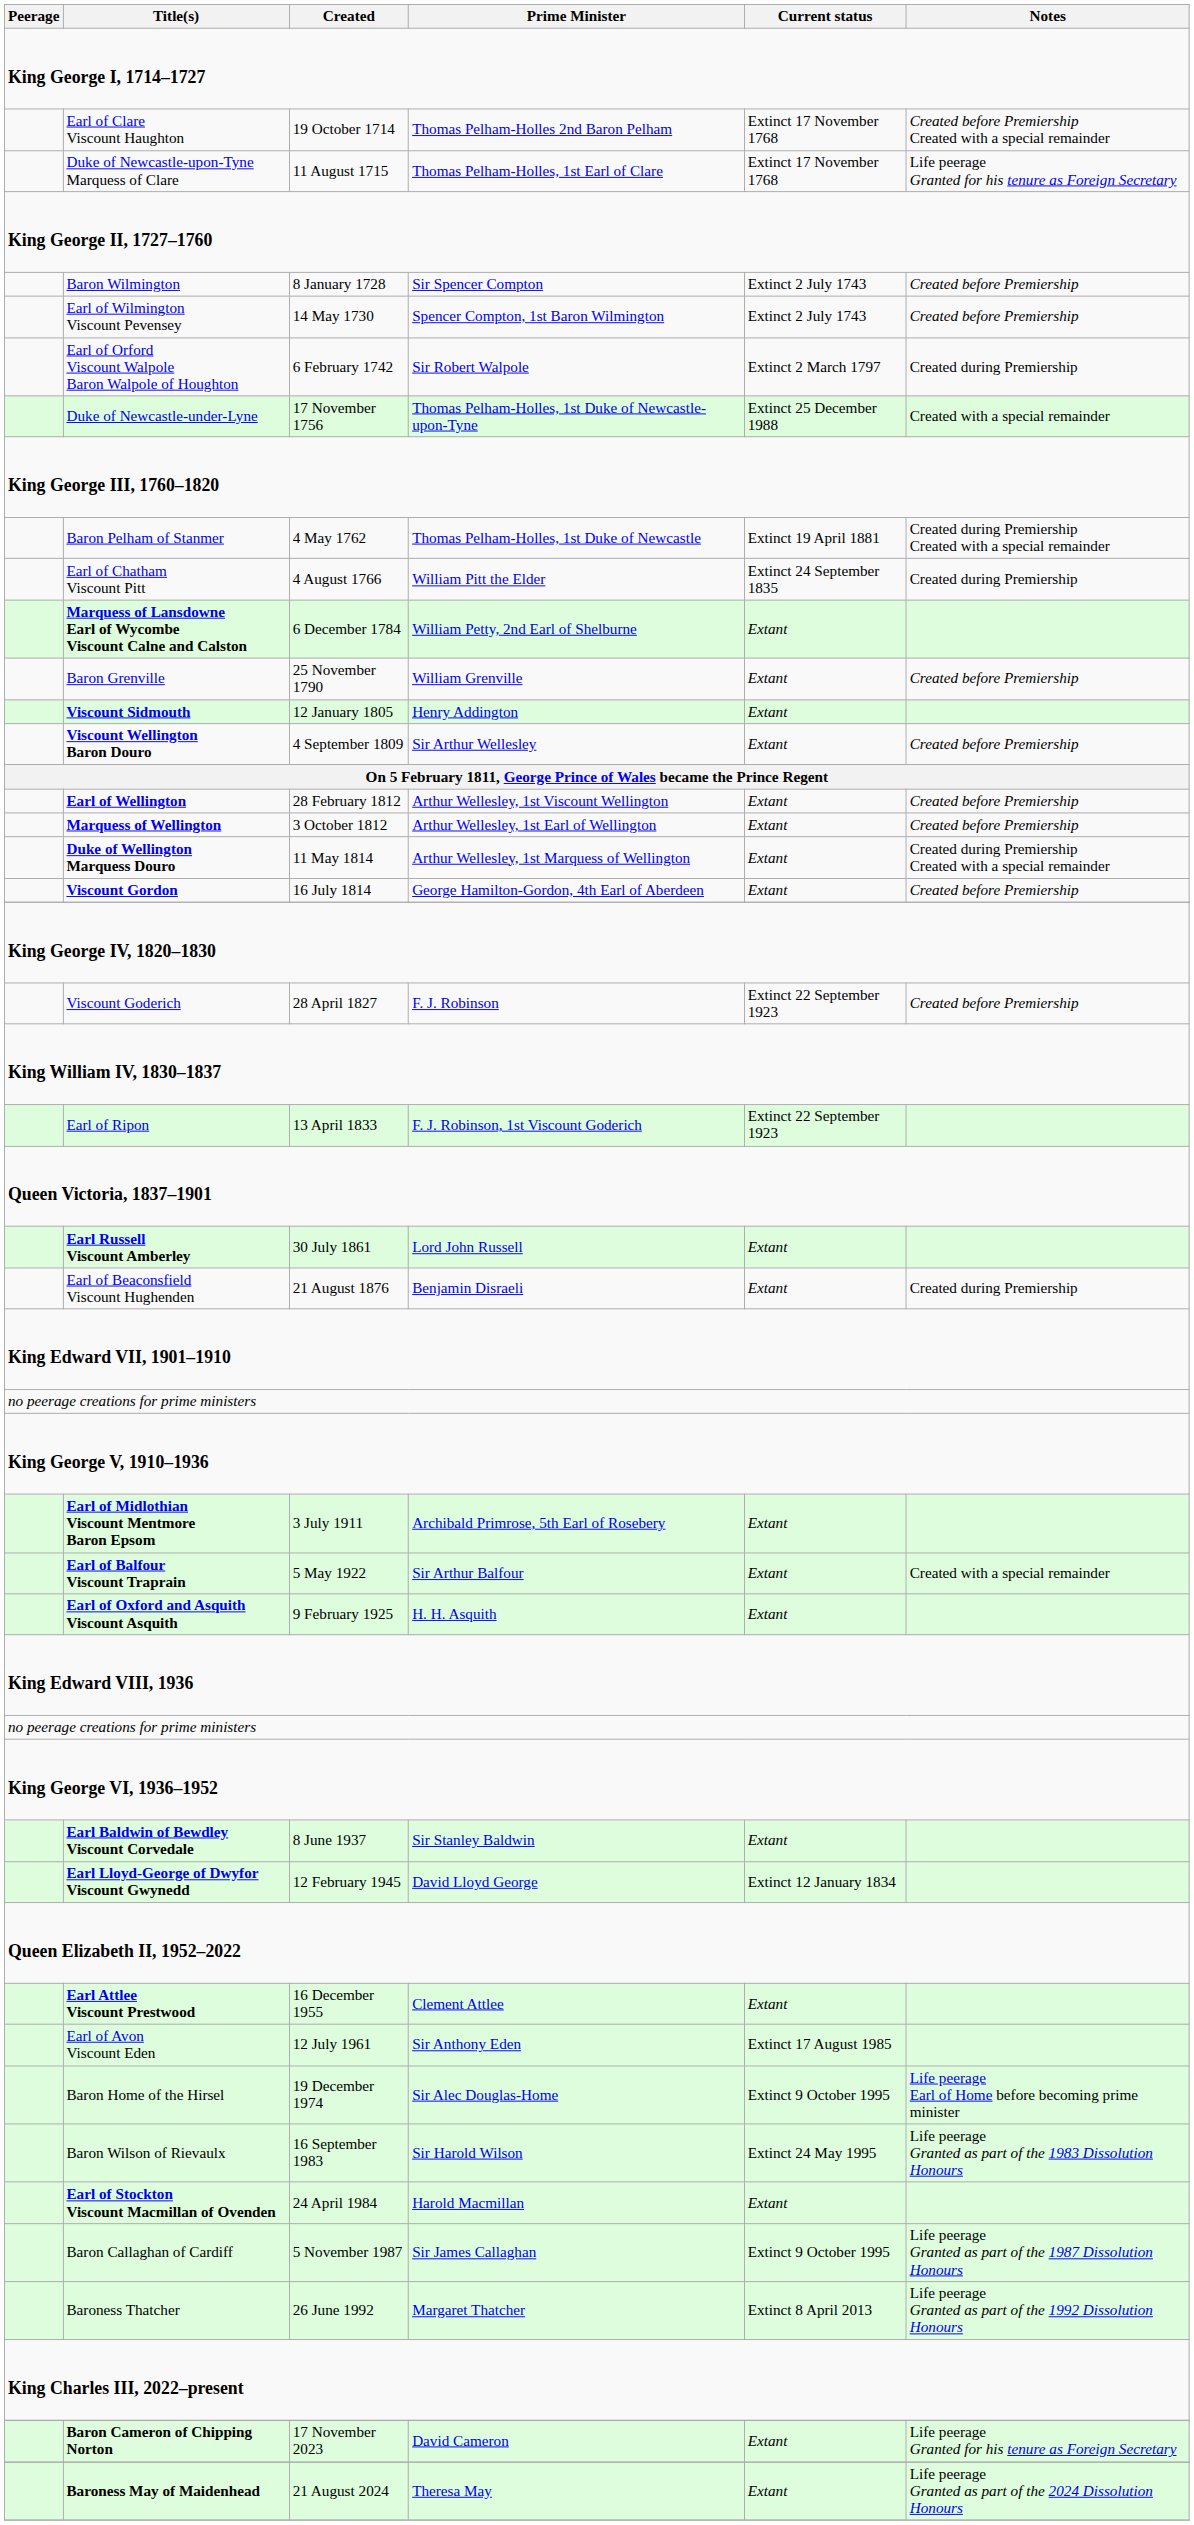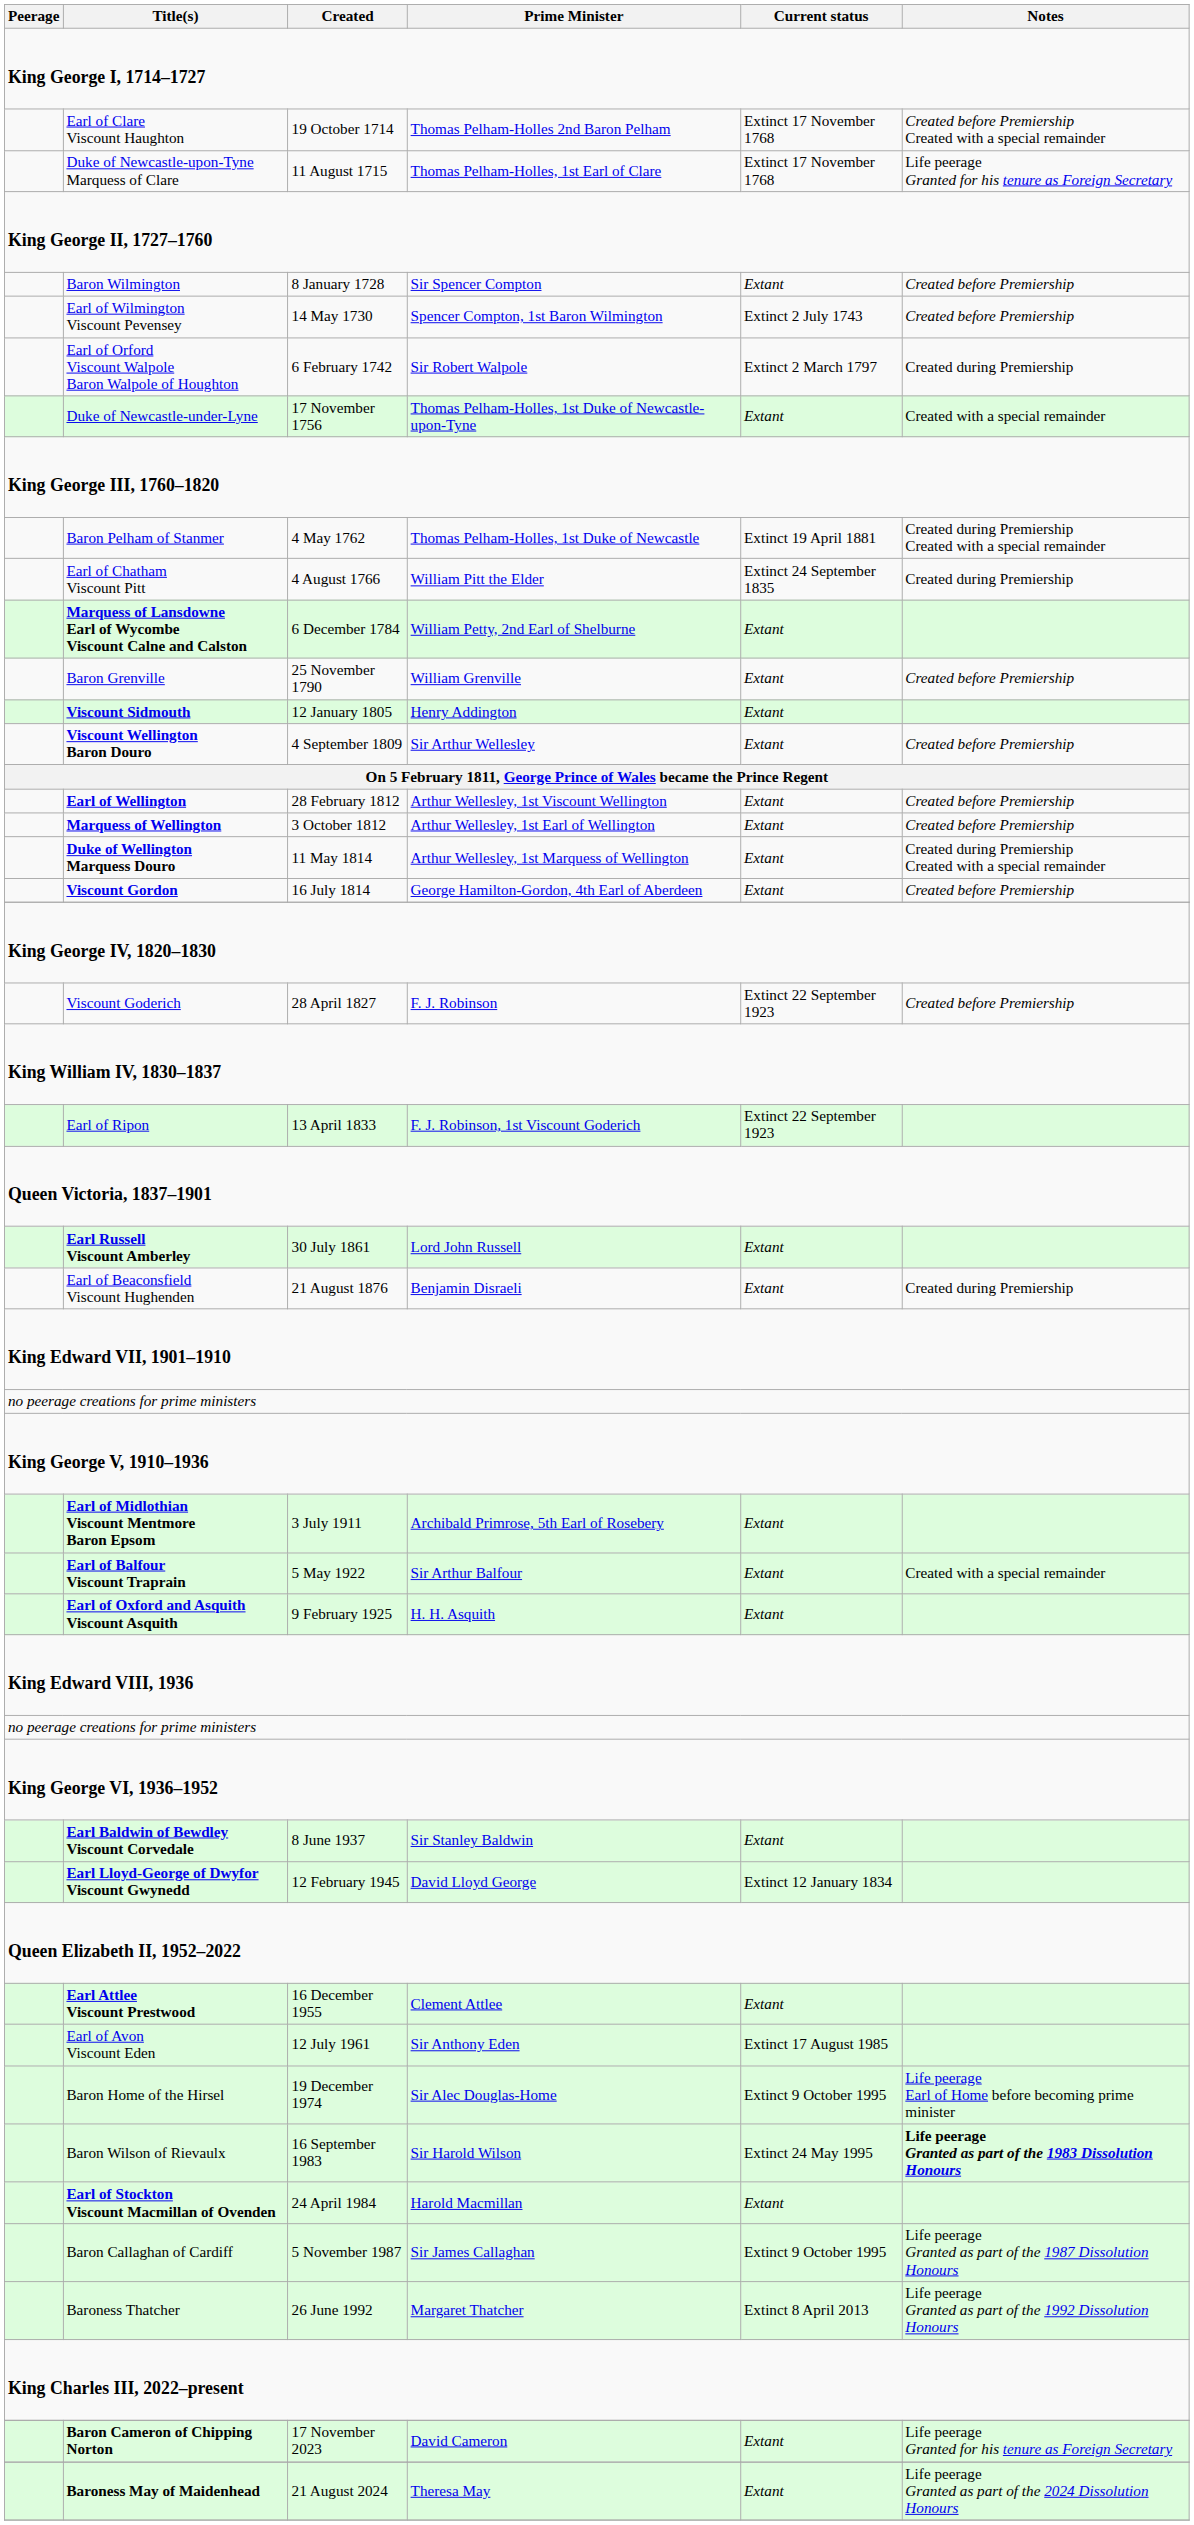(807, 284) Extinct 2 July 1743 -> (764, 284) Extant
(812, 416) Extinct 25 December 1988 -> (764, 416) Extant
(1031, 2153) normal -> (1029, 2153) bold
